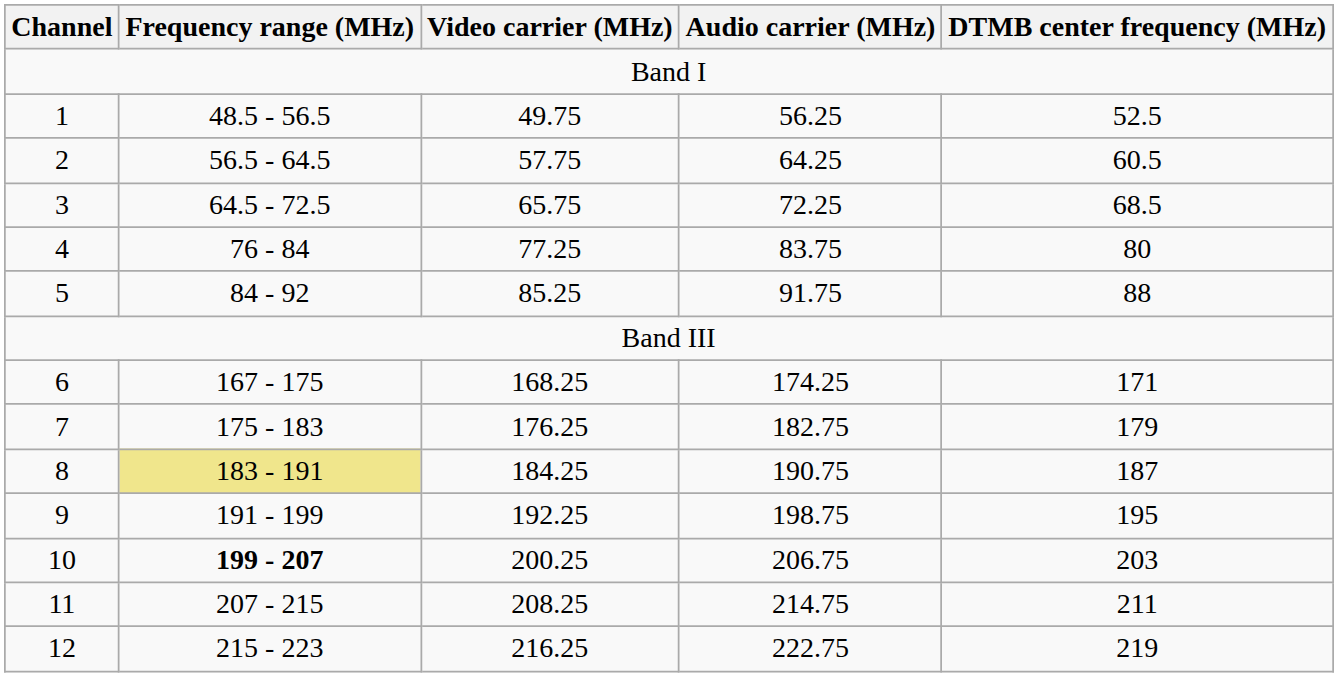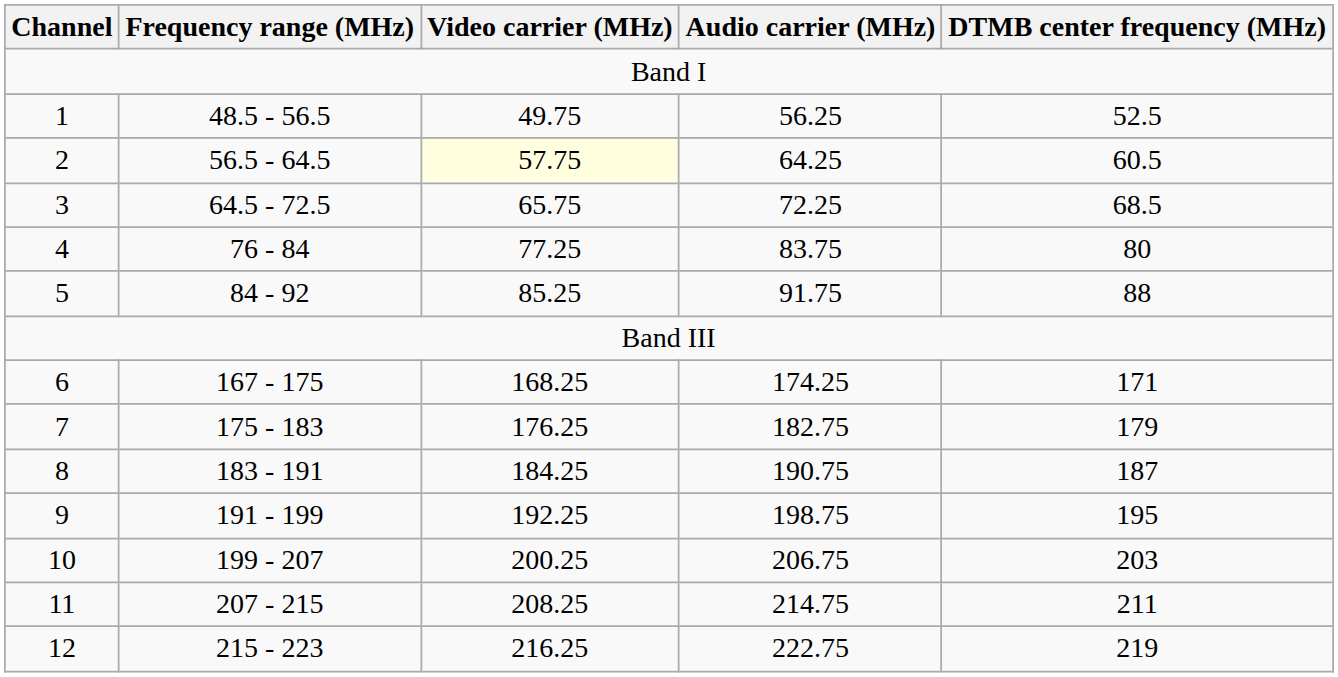(550, 159) no background -> (550, 159) lightyellow background
(270, 470) khaki background -> (270, 470) no background
(270, 559) bold -> (270, 559) normal
